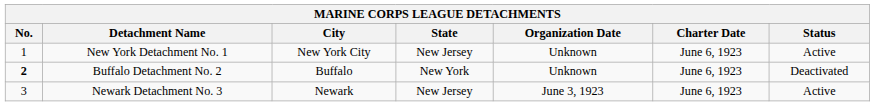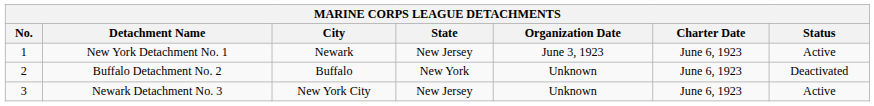(334, 52) New York City -> (334, 52) Newark
(573, 52) Unknown -> (573, 52) June 3, 1923
(24, 71) bold -> (24, 71) normal
(334, 91) Newark -> (334, 91) New York City
(573, 91) June 3, 1923 -> (573, 91) Unknown
